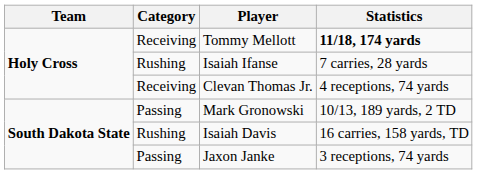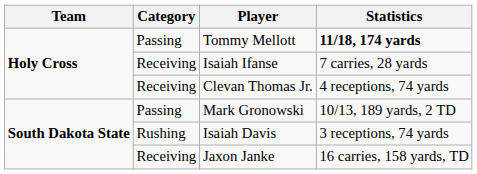(166, 40) Receiving -> (159, 40) Passing
(161, 63) Rushing -> (166, 63) Receiving
(394, 133) 16 carries, 158 yards, TD -> (384, 133) 3 receptions, 74 yards
(159, 156) Passing -> (166, 156) Receiving
(384, 156) 3 receptions, 74 yards -> (394, 156) 16 carries, 158 yards, TD
